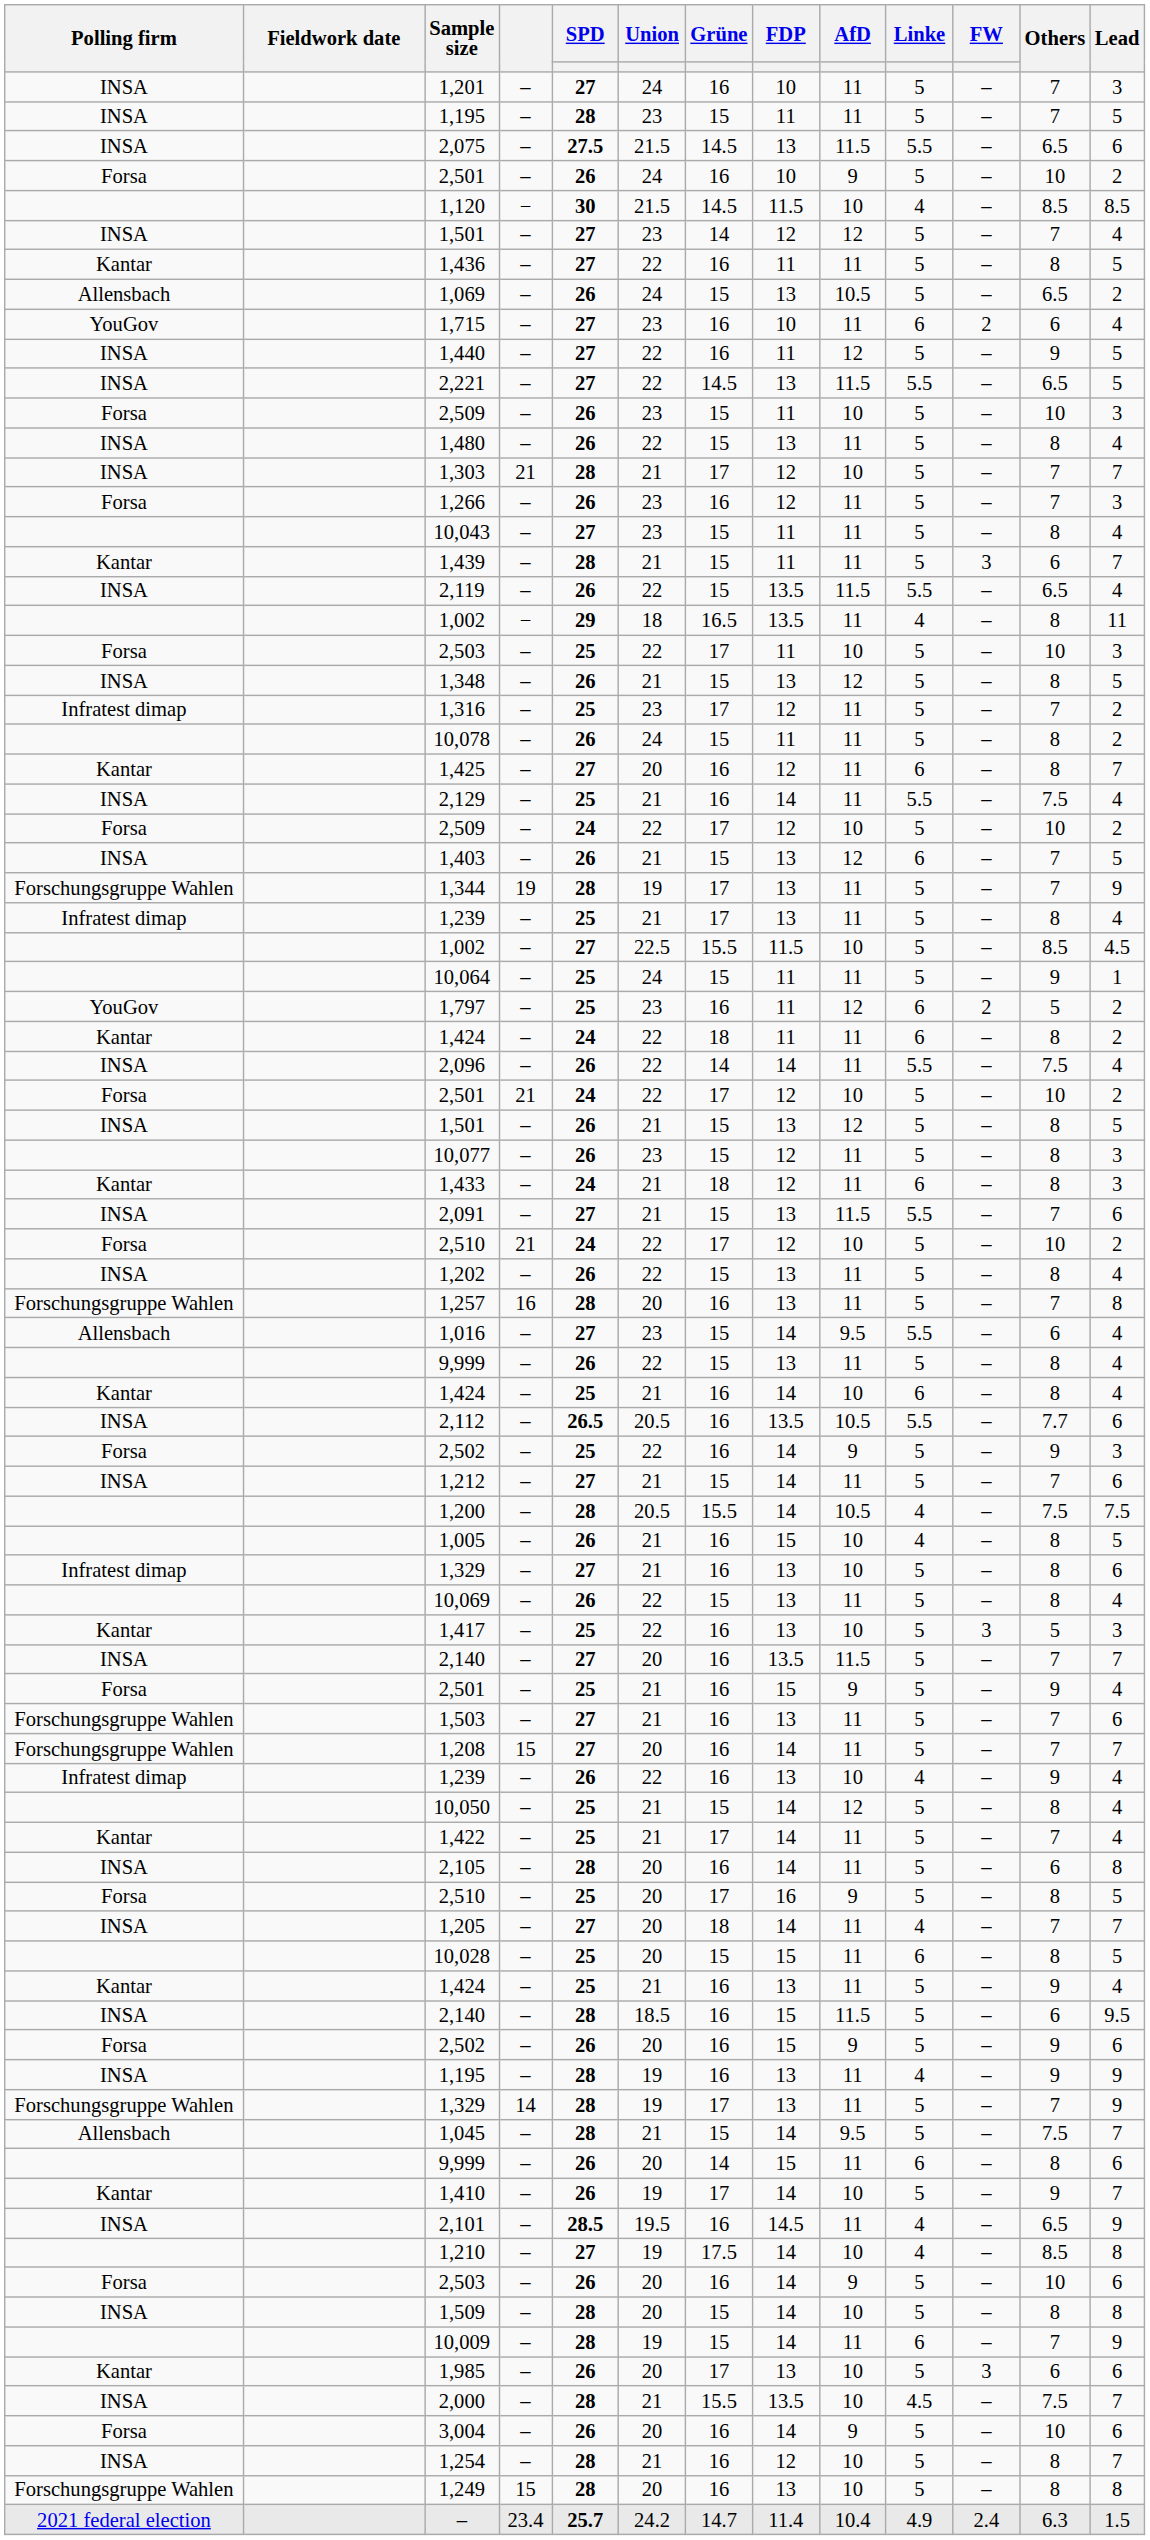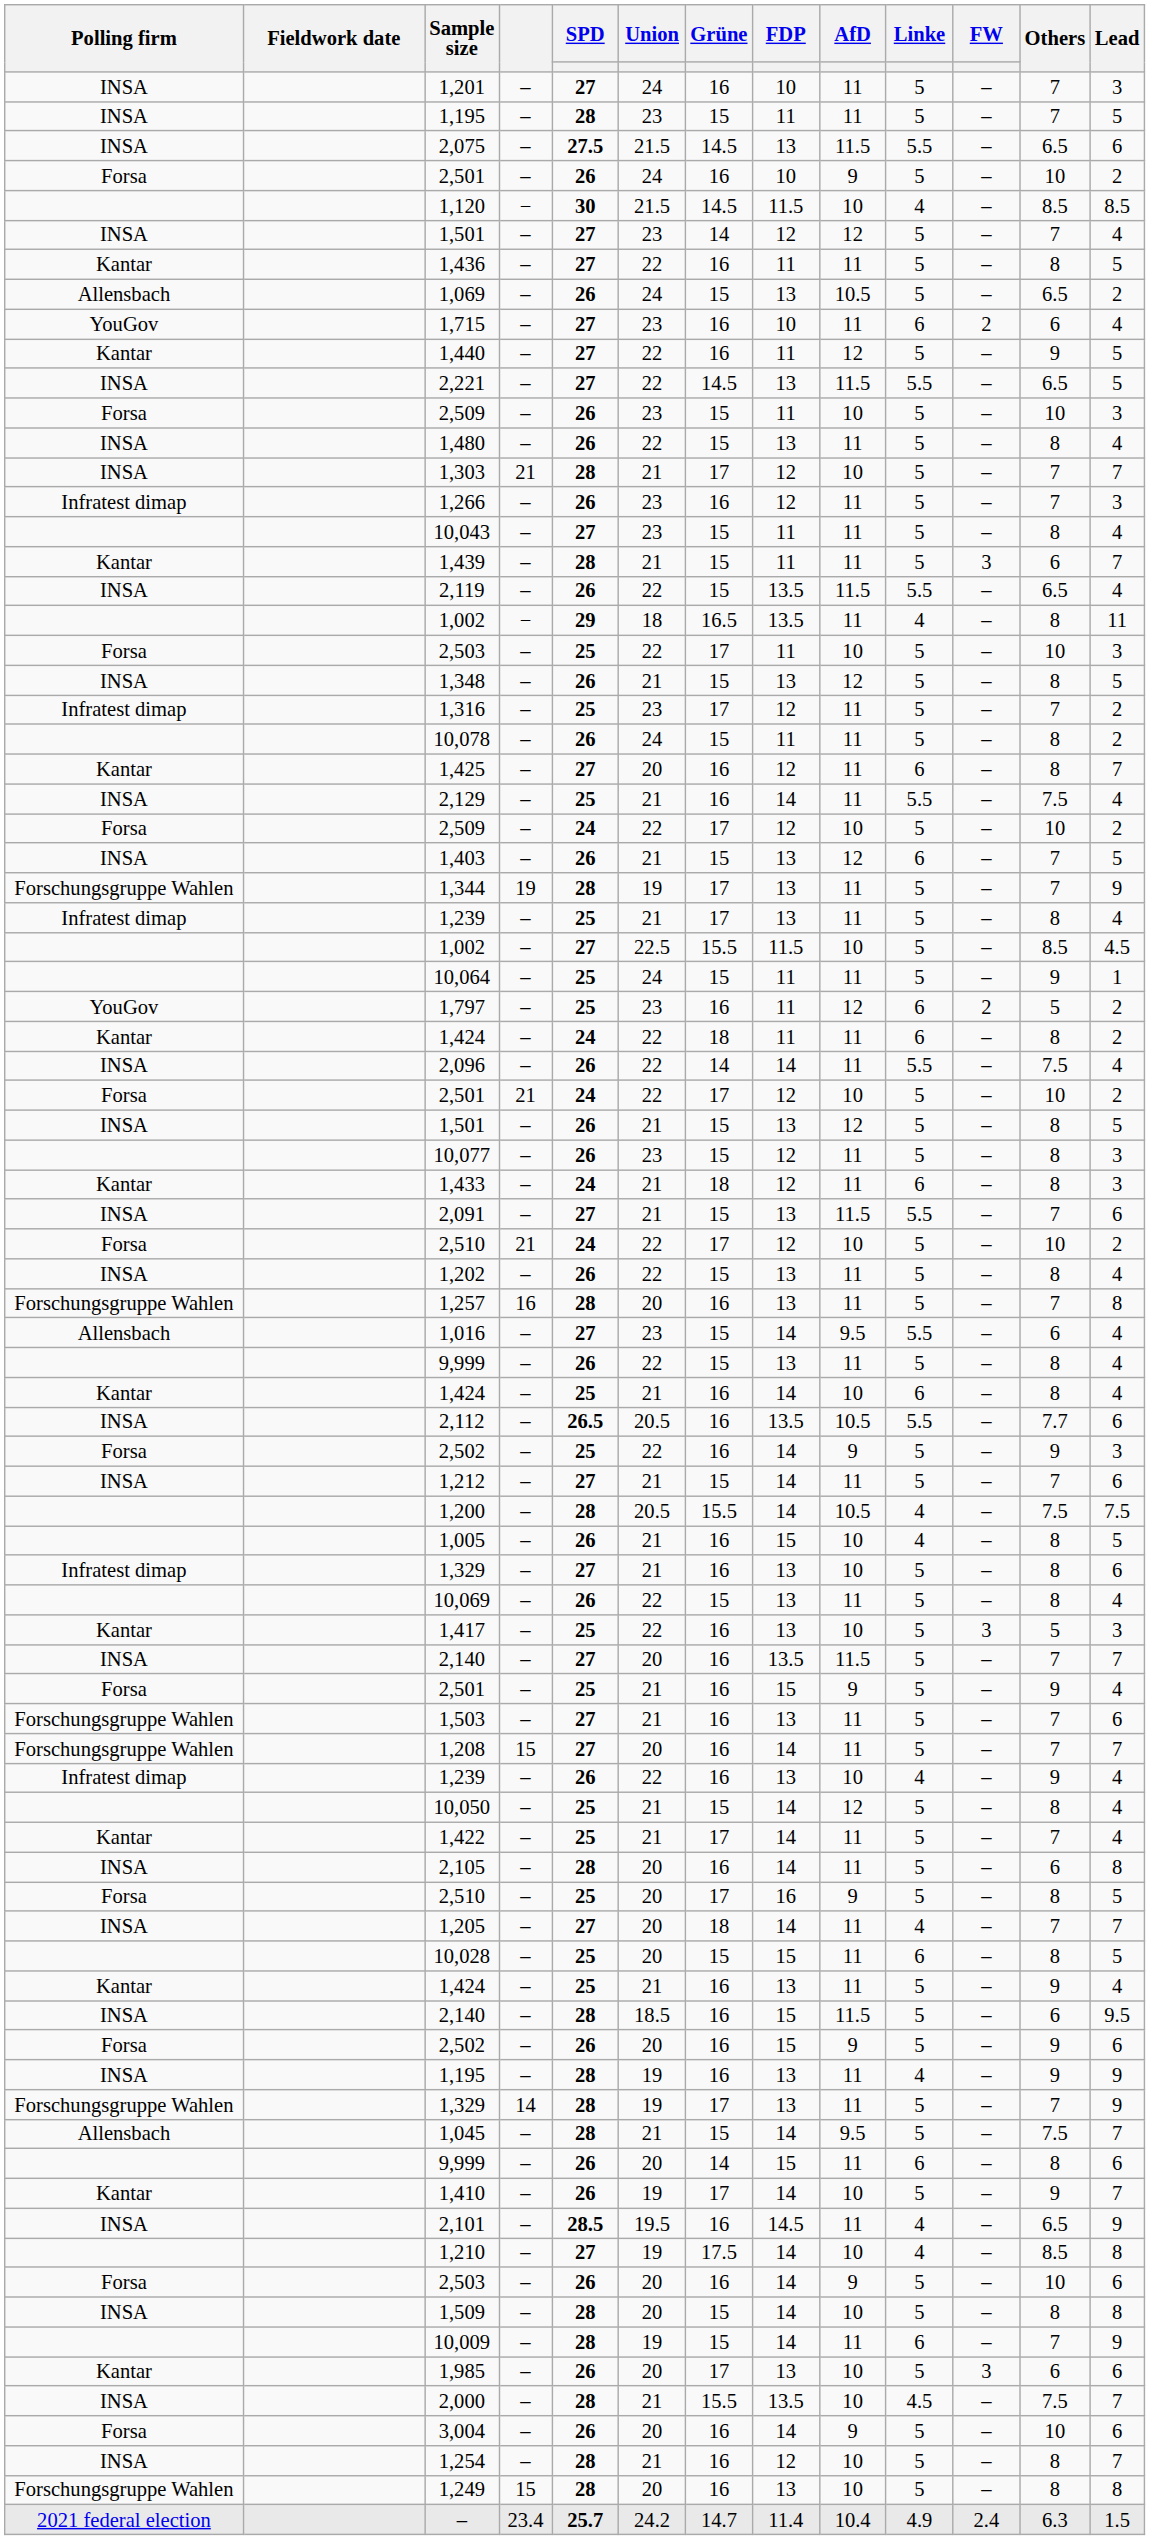(124, 354) INSA -> (124, 354) Kantar
(124, 502) Forsa -> (124, 502) Infratest dimap
